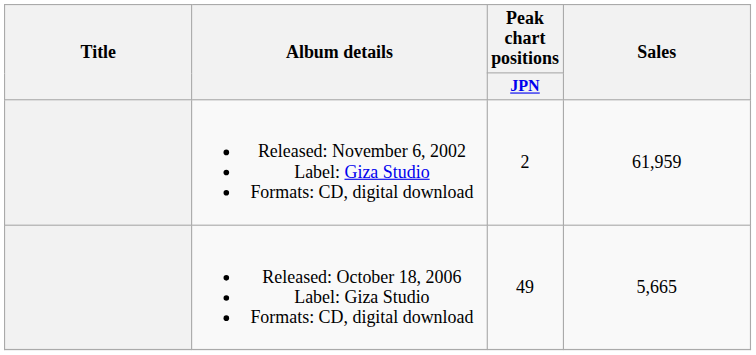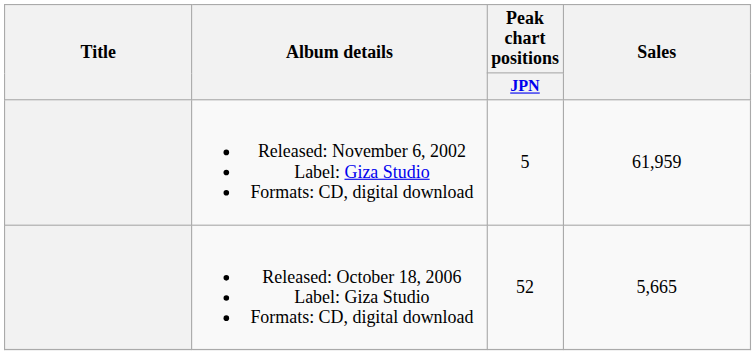(525, 162) 2 -> (525, 162) 5
(525, 286) 49 -> (525, 286) 52
